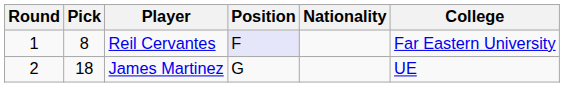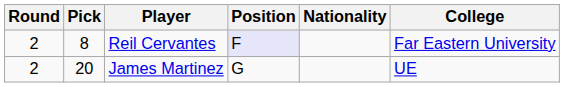(34, 43) 1 -> (34, 43) 2
(84, 69) 18 -> (84, 69) 20
